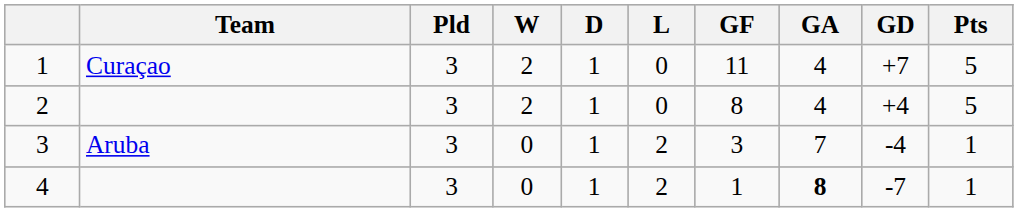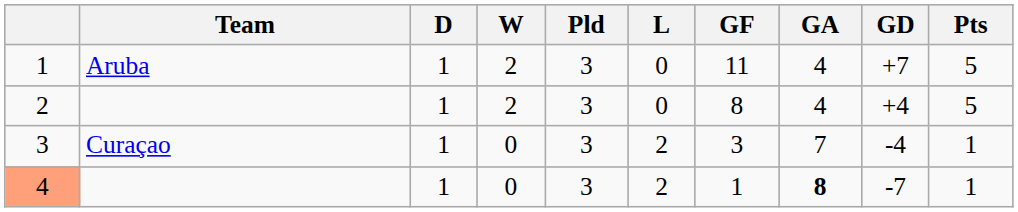columns swapped: (451, 24) <-> (594, 24)
(128, 65) Curaçao -> (118, 65) Aruba
(118, 145) Aruba -> (128, 145) Curaçao
(42, 186) no background -> (42, 186) lightsalmon background
